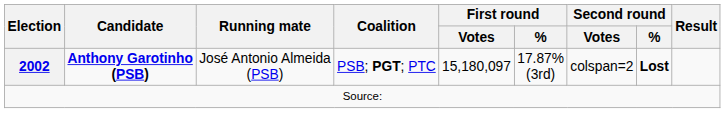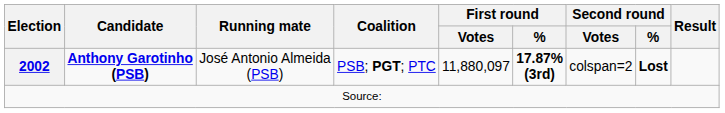(476, 66) 15,180,097 -> (476, 66) 11,880,097
(541, 66) normal -> (540, 66) bold
